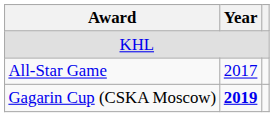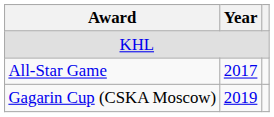(241, 97) bold -> (241, 97) normal
